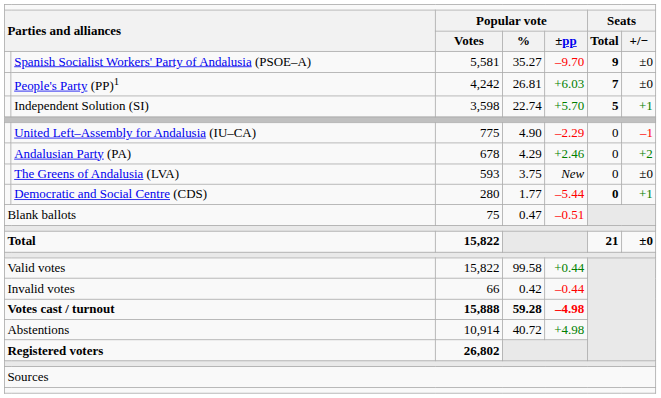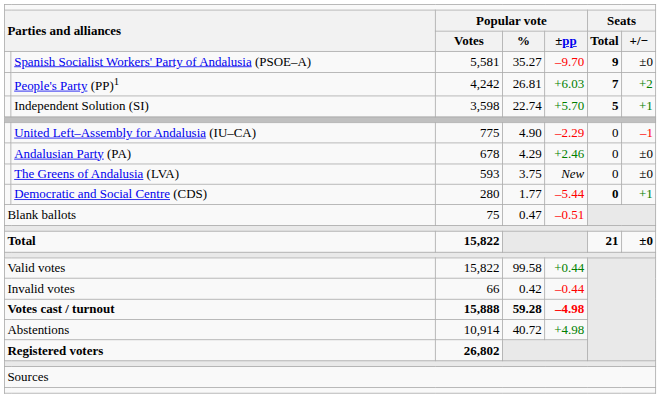(646, 84) ±0 -> (646, 84) +2
(646, 153) +2 -> (646, 153) ±0
